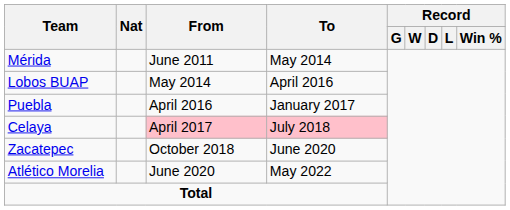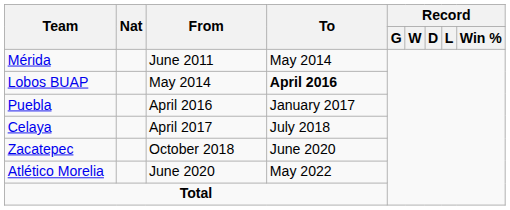(302, 82) normal -> (303, 82) bold
(181, 127) pink background -> (181, 127) no background
(300, 127) pink background -> (300, 127) no background
